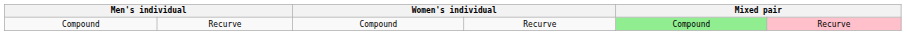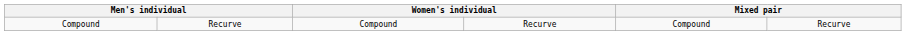(691, 24) lightgreen background -> (691, 24) no background
(834, 24) pink background -> (834, 24) no background
